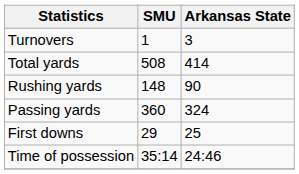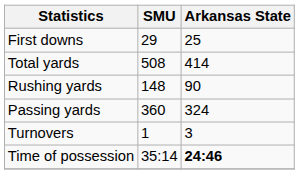rows swapped: (45, 133) <-> (41, 40)
(203, 156) normal -> (203, 156) bold
